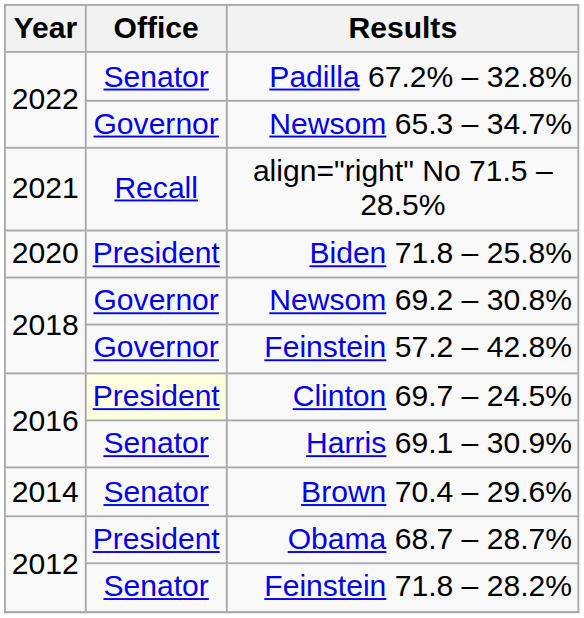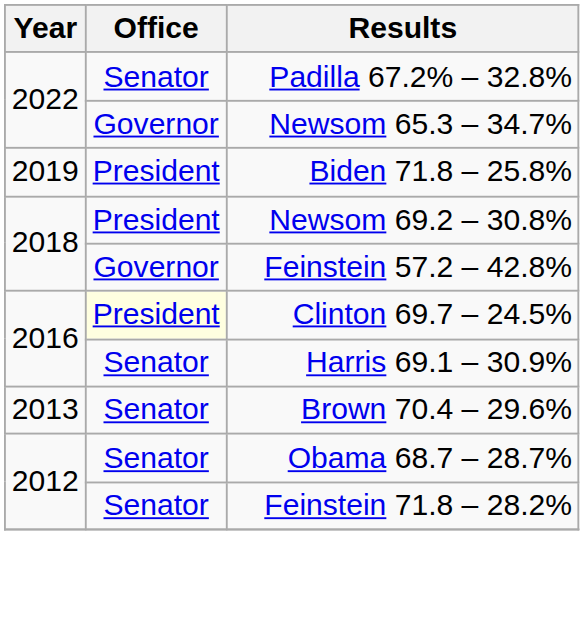- row: (403, 188)
(45, 253) 2020 -> (45, 171) 2019
(156, 300) Governor -> (156, 219) President
(45, 491) 2014 -> (45, 409) 2013
(156, 539) President -> (156, 457) Senator
